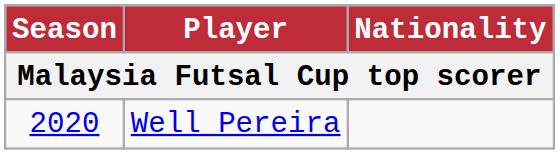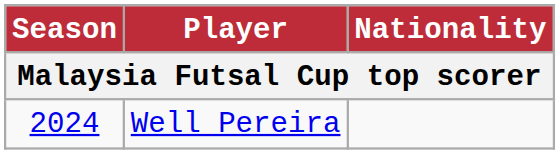(64, 124) 2020 -> (64, 124) 2024
